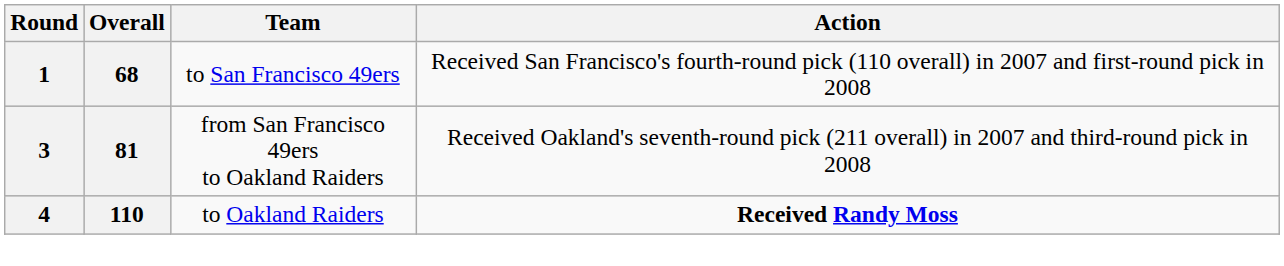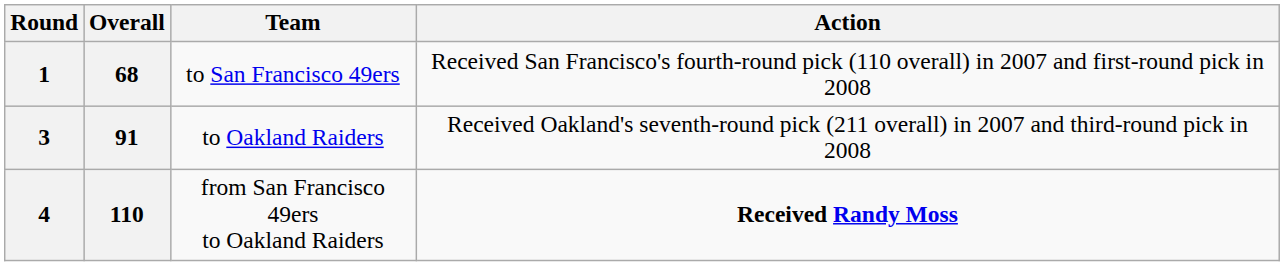(127, 150) 81 -> (127, 137) 91
(293, 150) from San Francisco 49ers to Oakland Raiders -> (293, 137) to Oakland Raiders
(293, 214) to Oakland Raiders -> (293, 214) from San Francisco 49ers to Oakland Raiders
